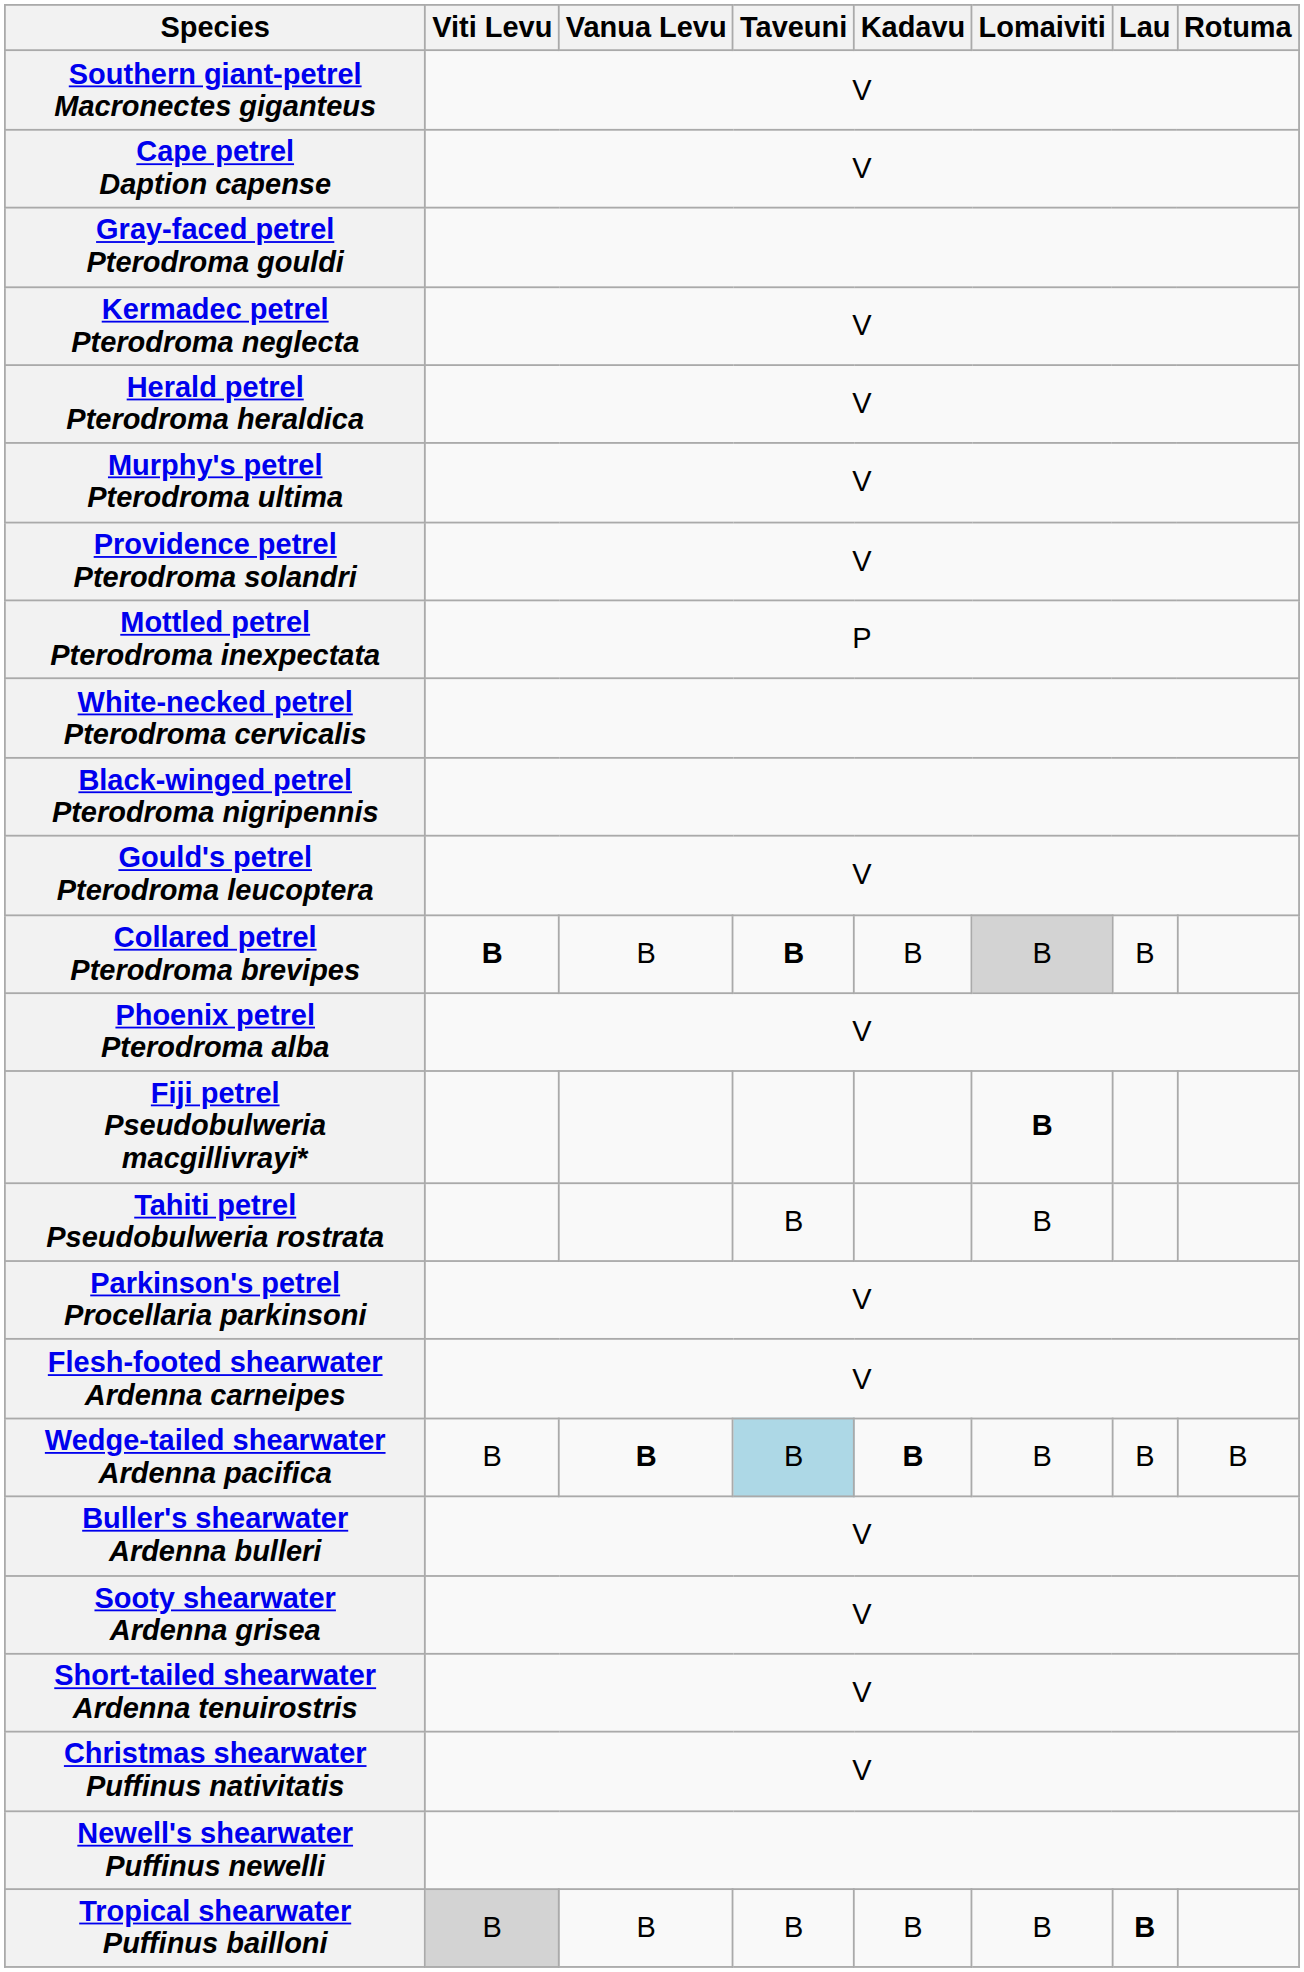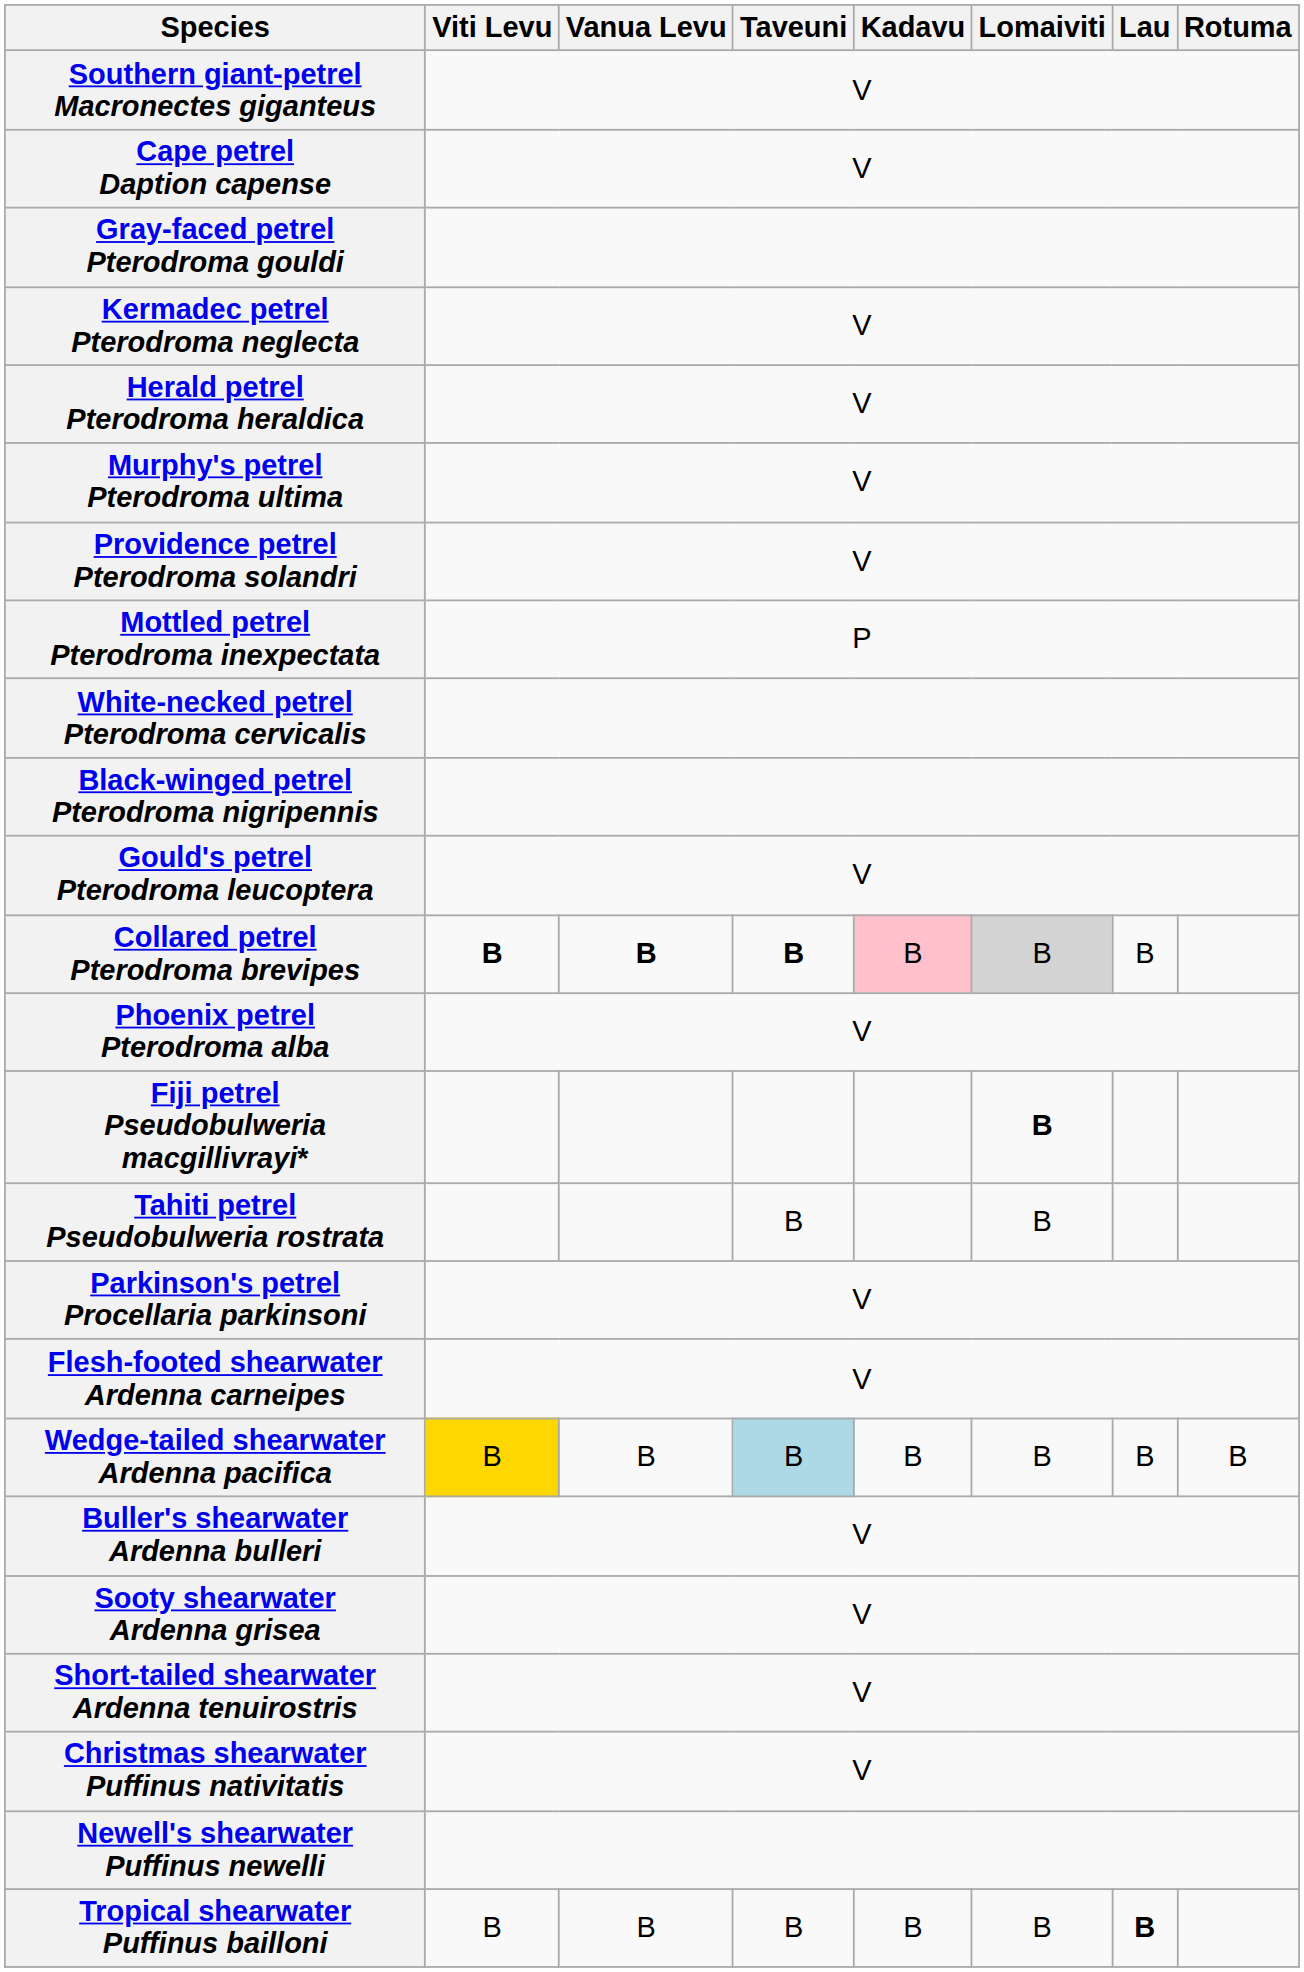(646, 953) normal -> (646, 953) bold
(913, 953) no background -> (913, 953) pink background
(492, 1456) no background -> (492, 1456) gold background
(646, 1456) bold -> (646, 1456) normal
(913, 1456) bold -> (913, 1456) normal
(492, 1927) lightgrey background -> (492, 1927) no background
